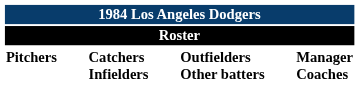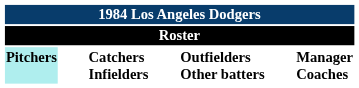(31, 56) no background -> (31, 56) paleturquoise background
